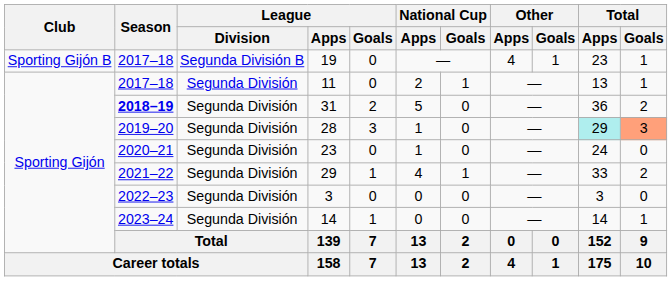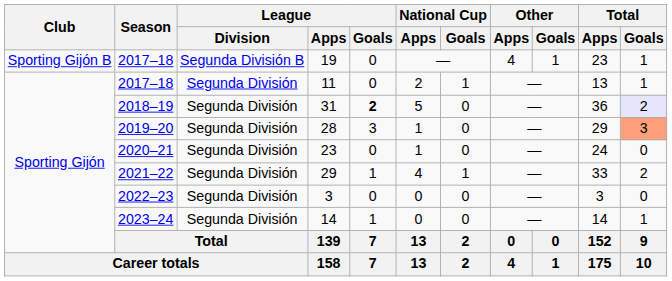(146, 106) bold -> (146, 106) normal
(373, 106) normal -> (373, 106) bold
(644, 106) no background -> (644, 106) lavender background
(600, 128) paleturquoise background -> (600, 128) no background
